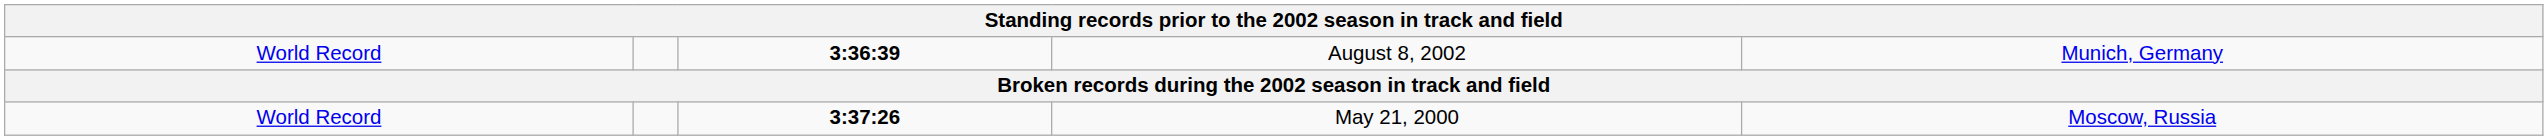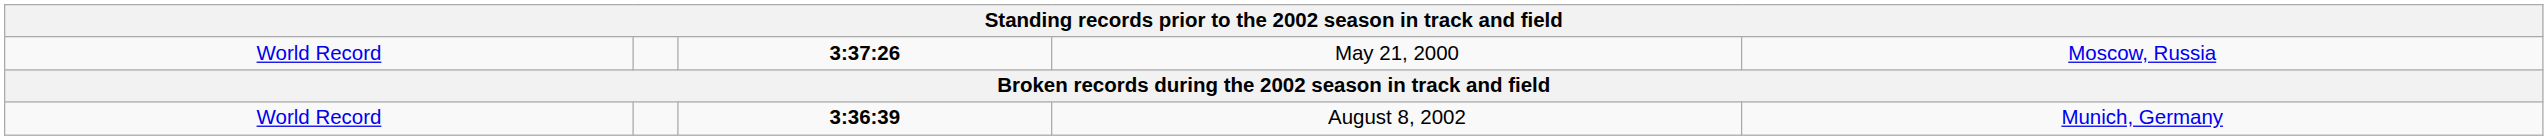rows swapped: (1397, 118) <-> (1397, 53)
